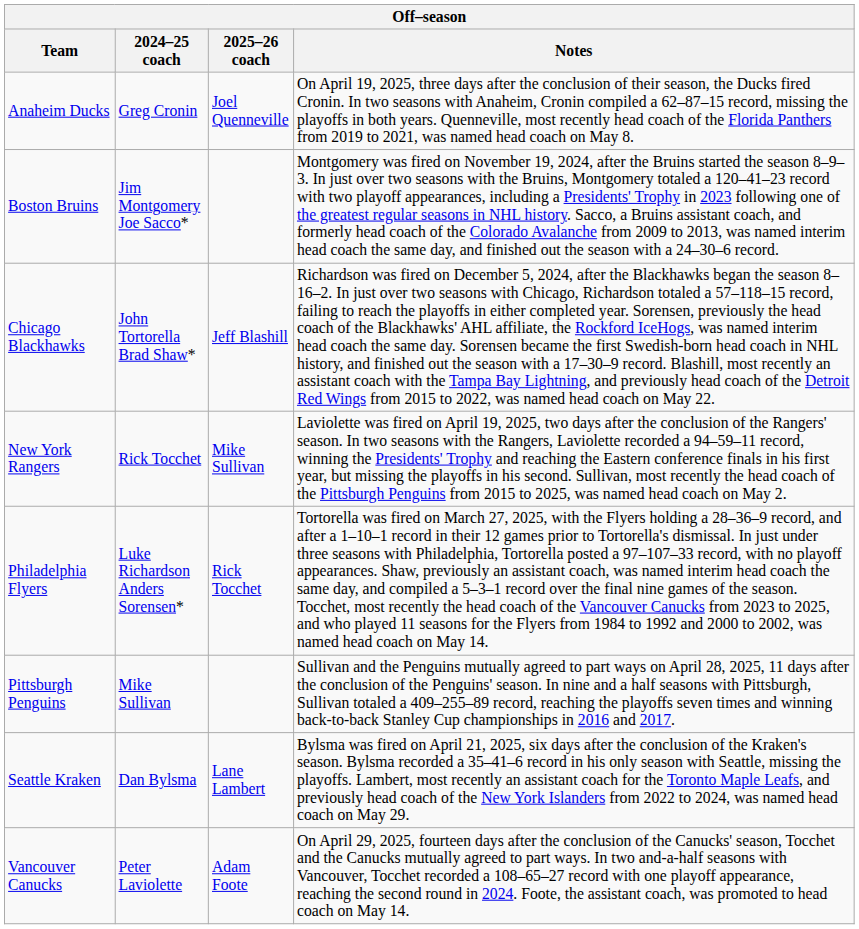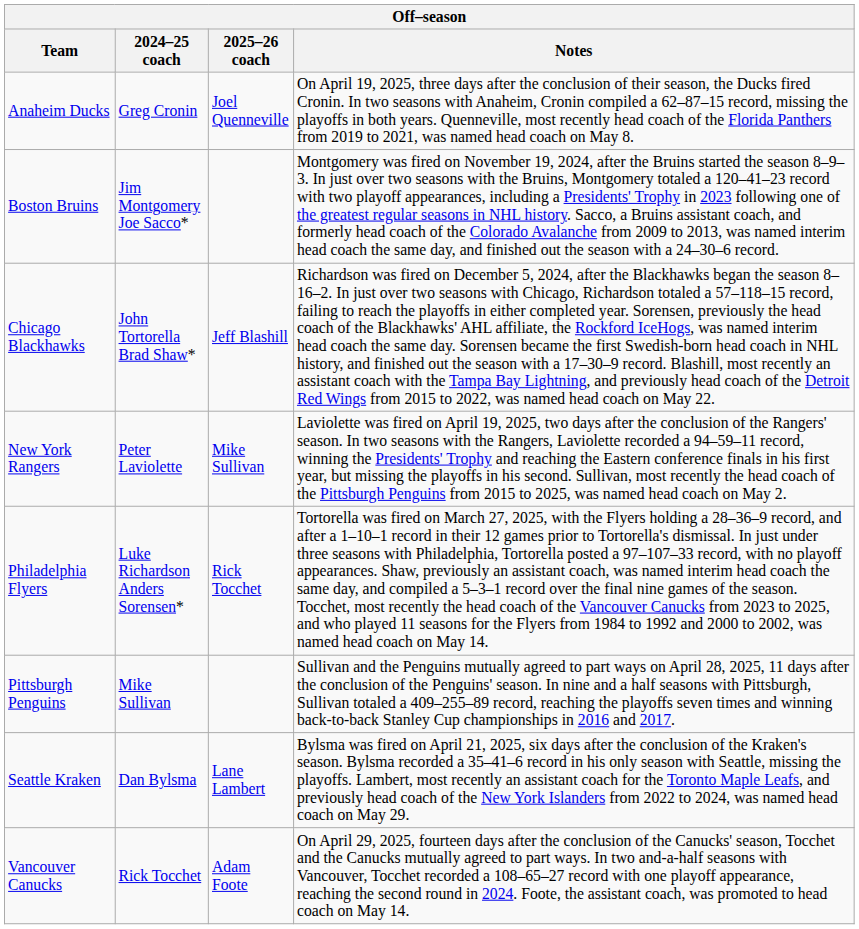(160, 458) Rick Tocchet -> (150, 458) Peter Laviolette
(150, 875) Peter Laviolette -> (160, 875) Rick Tocchet
